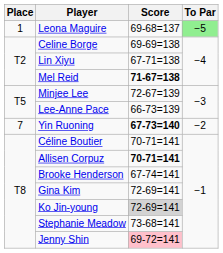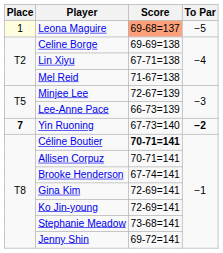(20, 28) no background -> (20, 28) lightyellow background
(155, 28) no background -> (155, 28) lightsalmon background
(200, 28) lightgreen background -> (200, 28) no background
(155, 77) bold -> (155, 77) normal
(20, 126) normal -> (20, 126) bold
(155, 126) bold -> (155, 126) normal
(200, 126) normal -> (200, 126) bold
(155, 142) normal -> (155, 142) bold
(155, 158) bold -> (155, 158) normal
(155, 207) lightgrey background -> (155, 207) no background
(155, 239) pink background -> (155, 239) no background
